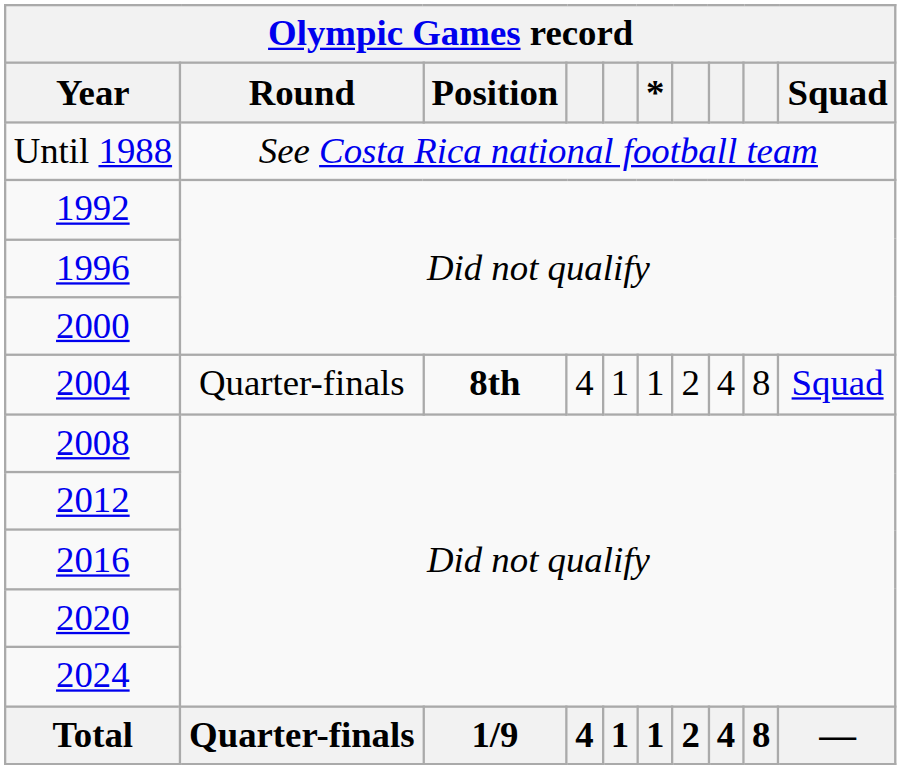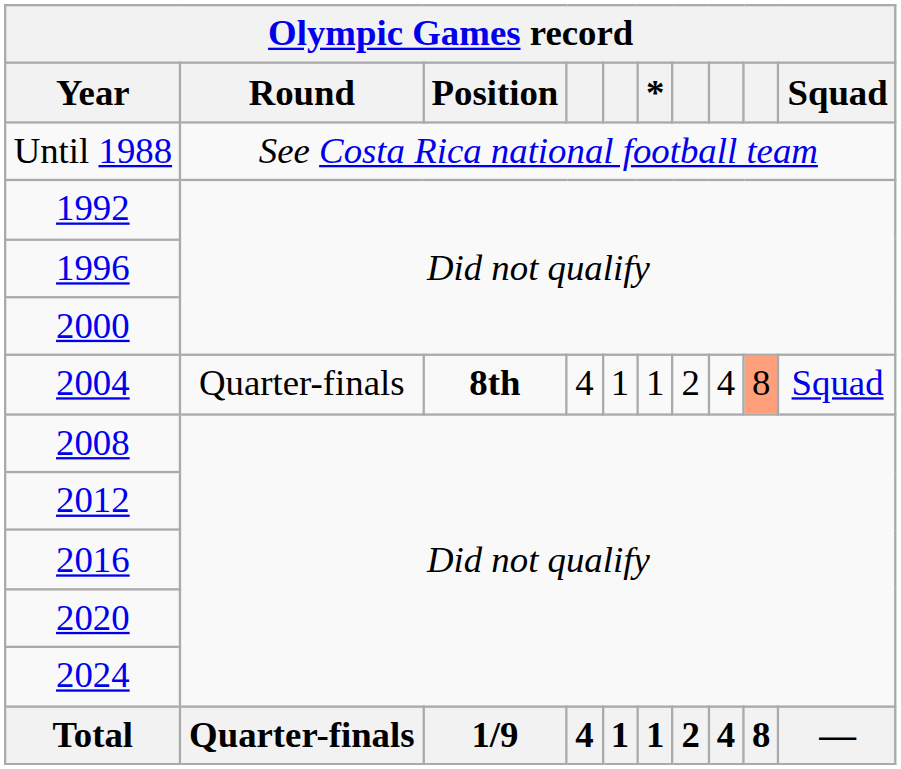(761, 383) no background -> (761, 383) lightsalmon background
